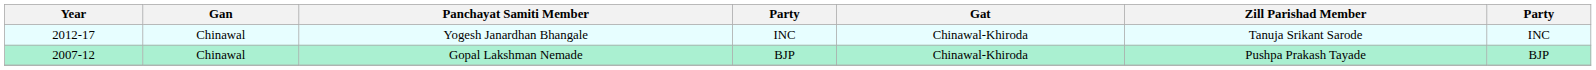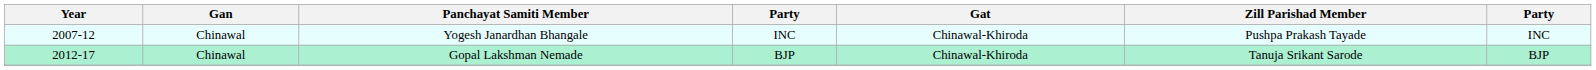(73, 34) 2012-17 -> (73, 34) 2007-12
(1306, 34) Tanuja Srikant Sarode -> (1306, 34) Pushpa Prakash Tayade
(73, 55) 2007-12 -> (73, 55) 2012-17
(1306, 55) Pushpa Prakash Tayade -> (1306, 55) Tanuja Srikant Sarode
